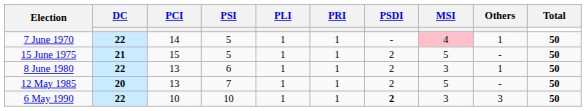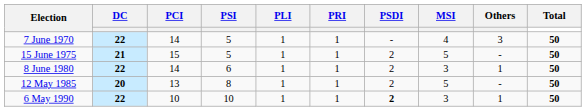(446, 39) pink background -> (446, 39) no background
(500, 39) 1 -> (500, 39) 3
(174, 69) 13 -> (174, 69) 14
(229, 83) 7 -> (229, 83) 8
(500, 98) 3 -> (500, 98) 1
